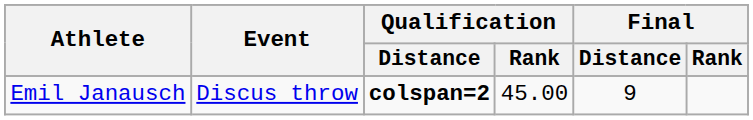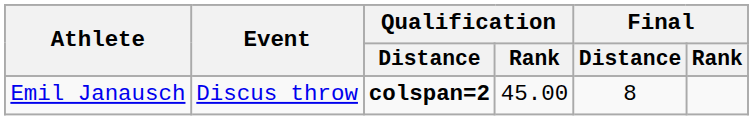(630, 95) 9 -> (630, 95) 8
